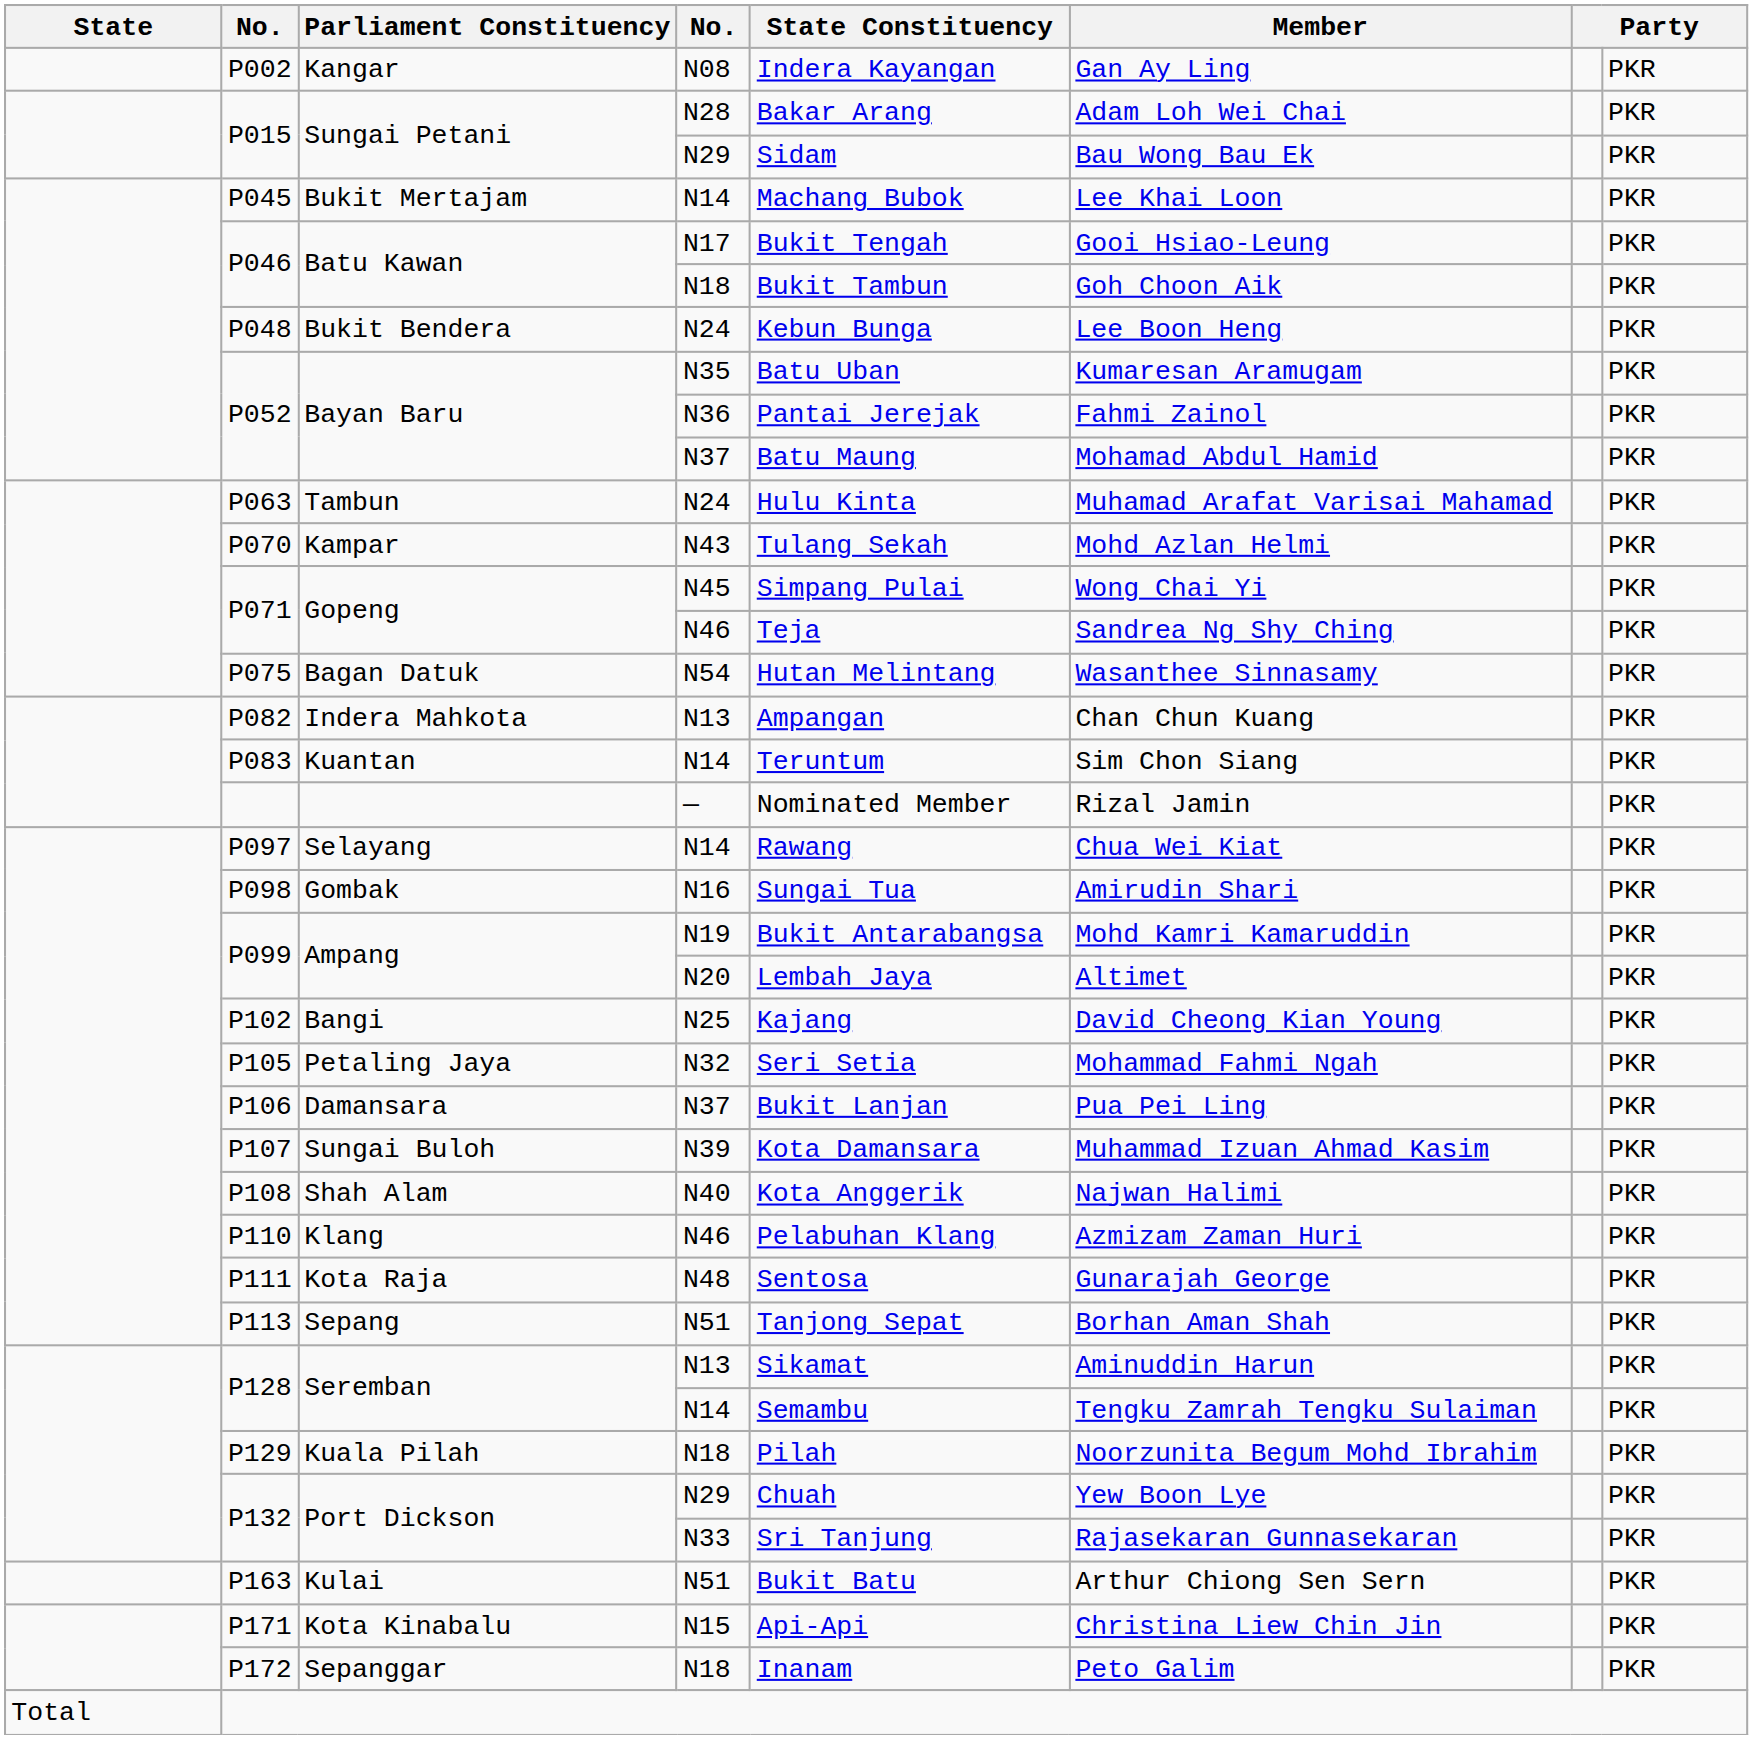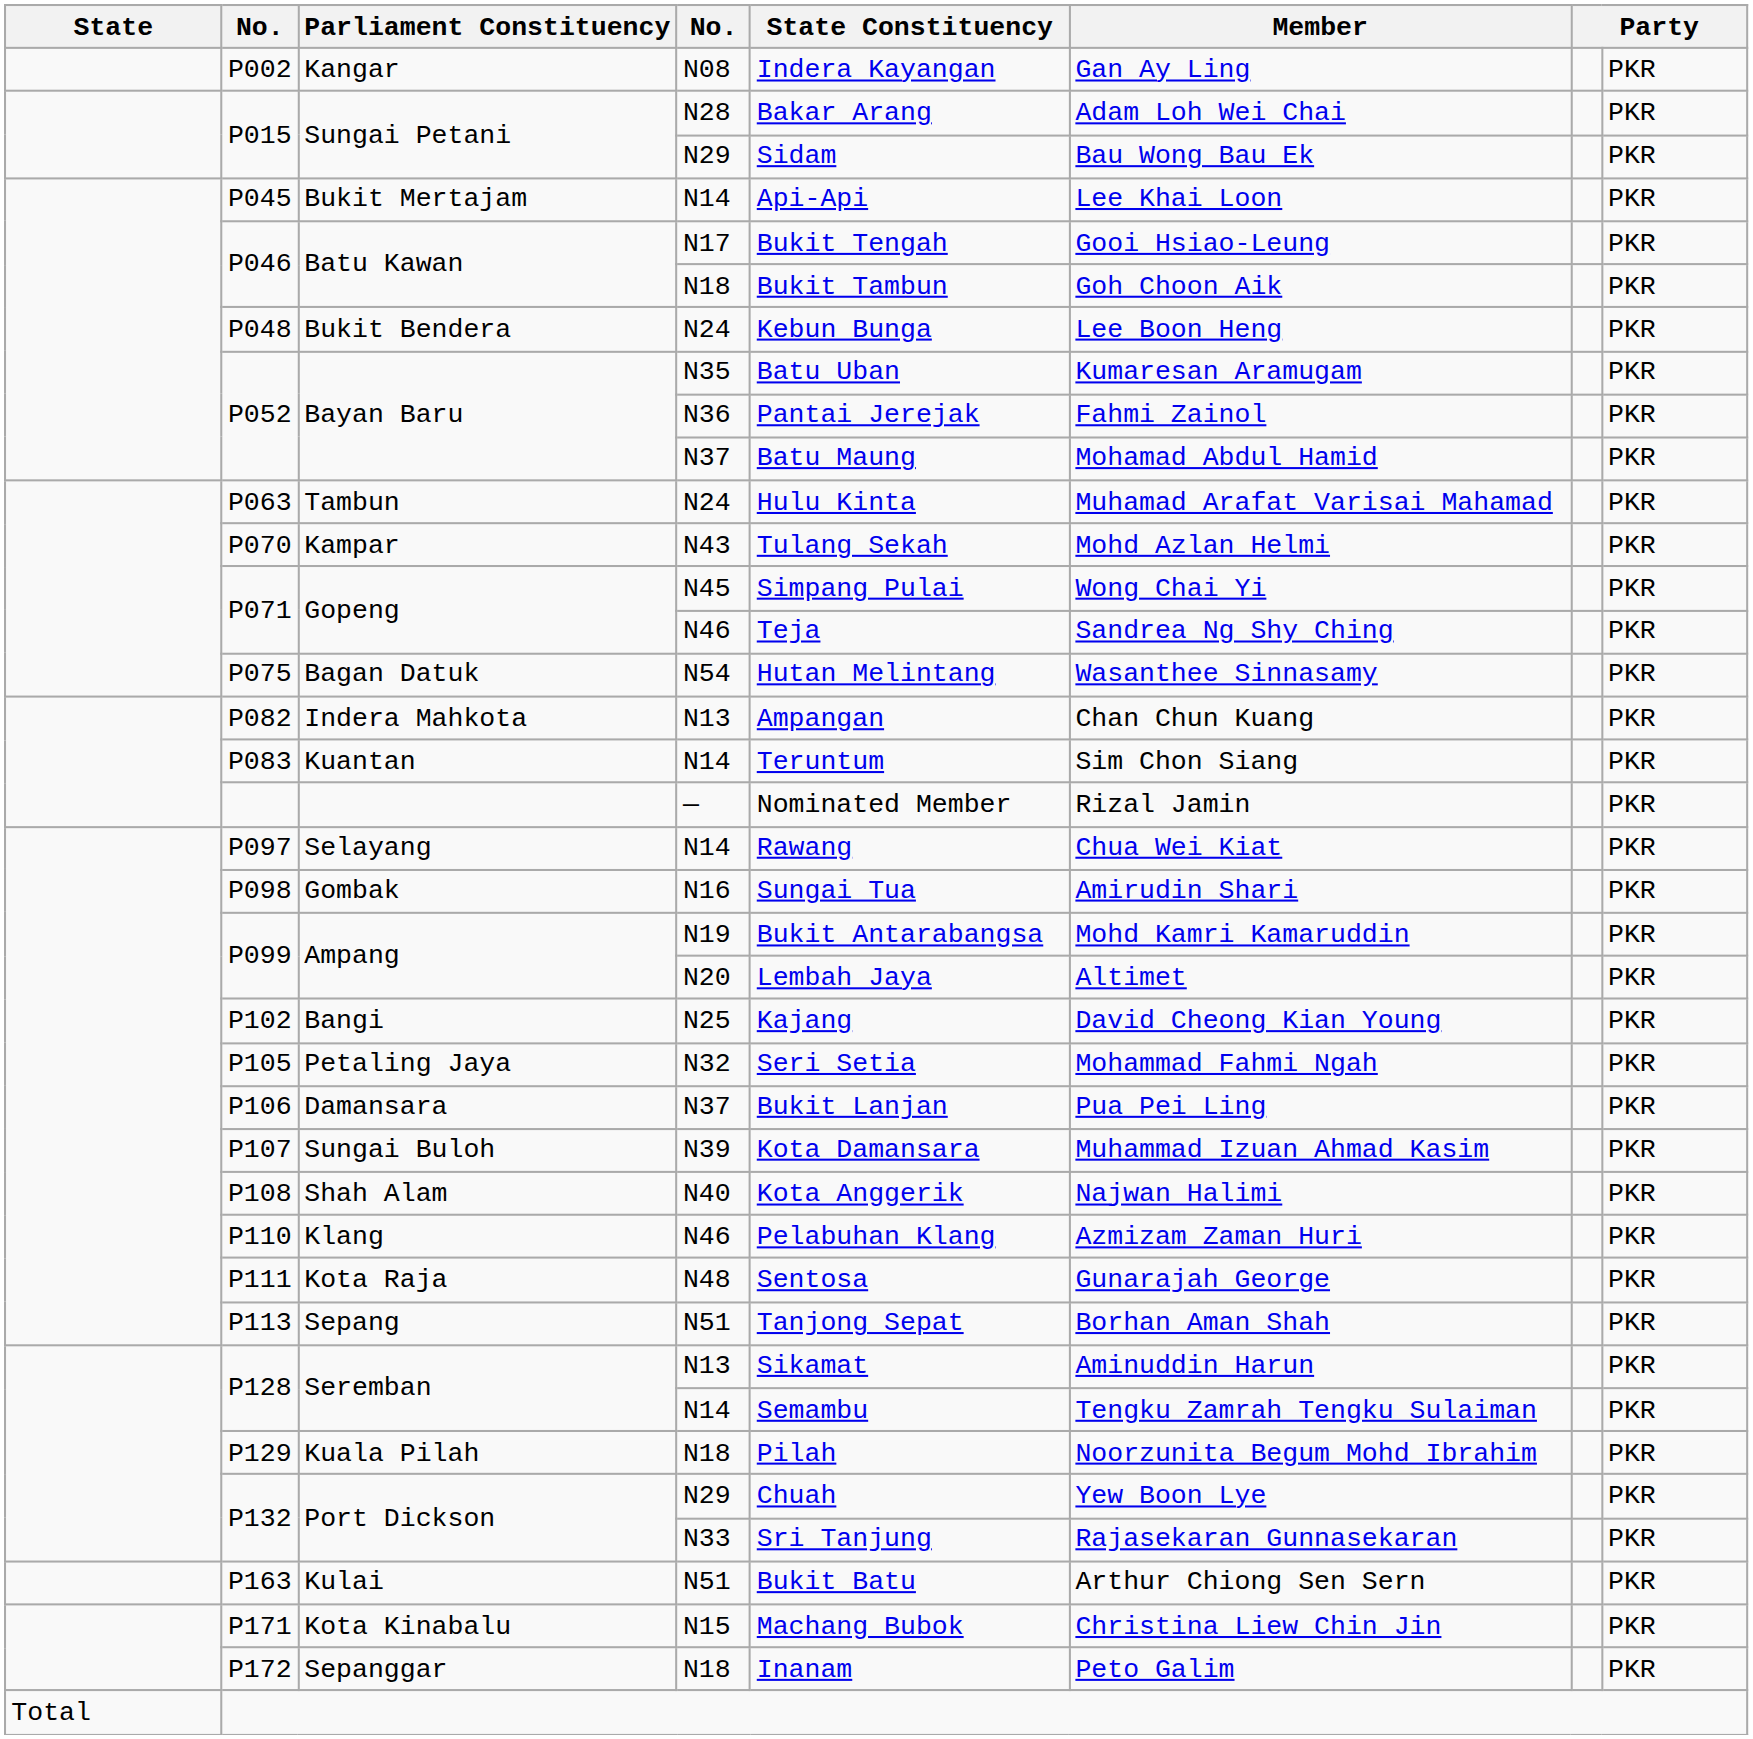(860, 200) Machang Bubok -> (812, 200) Api-Api
(812, 1626) Api-Api -> (860, 1626) Machang Bubok
